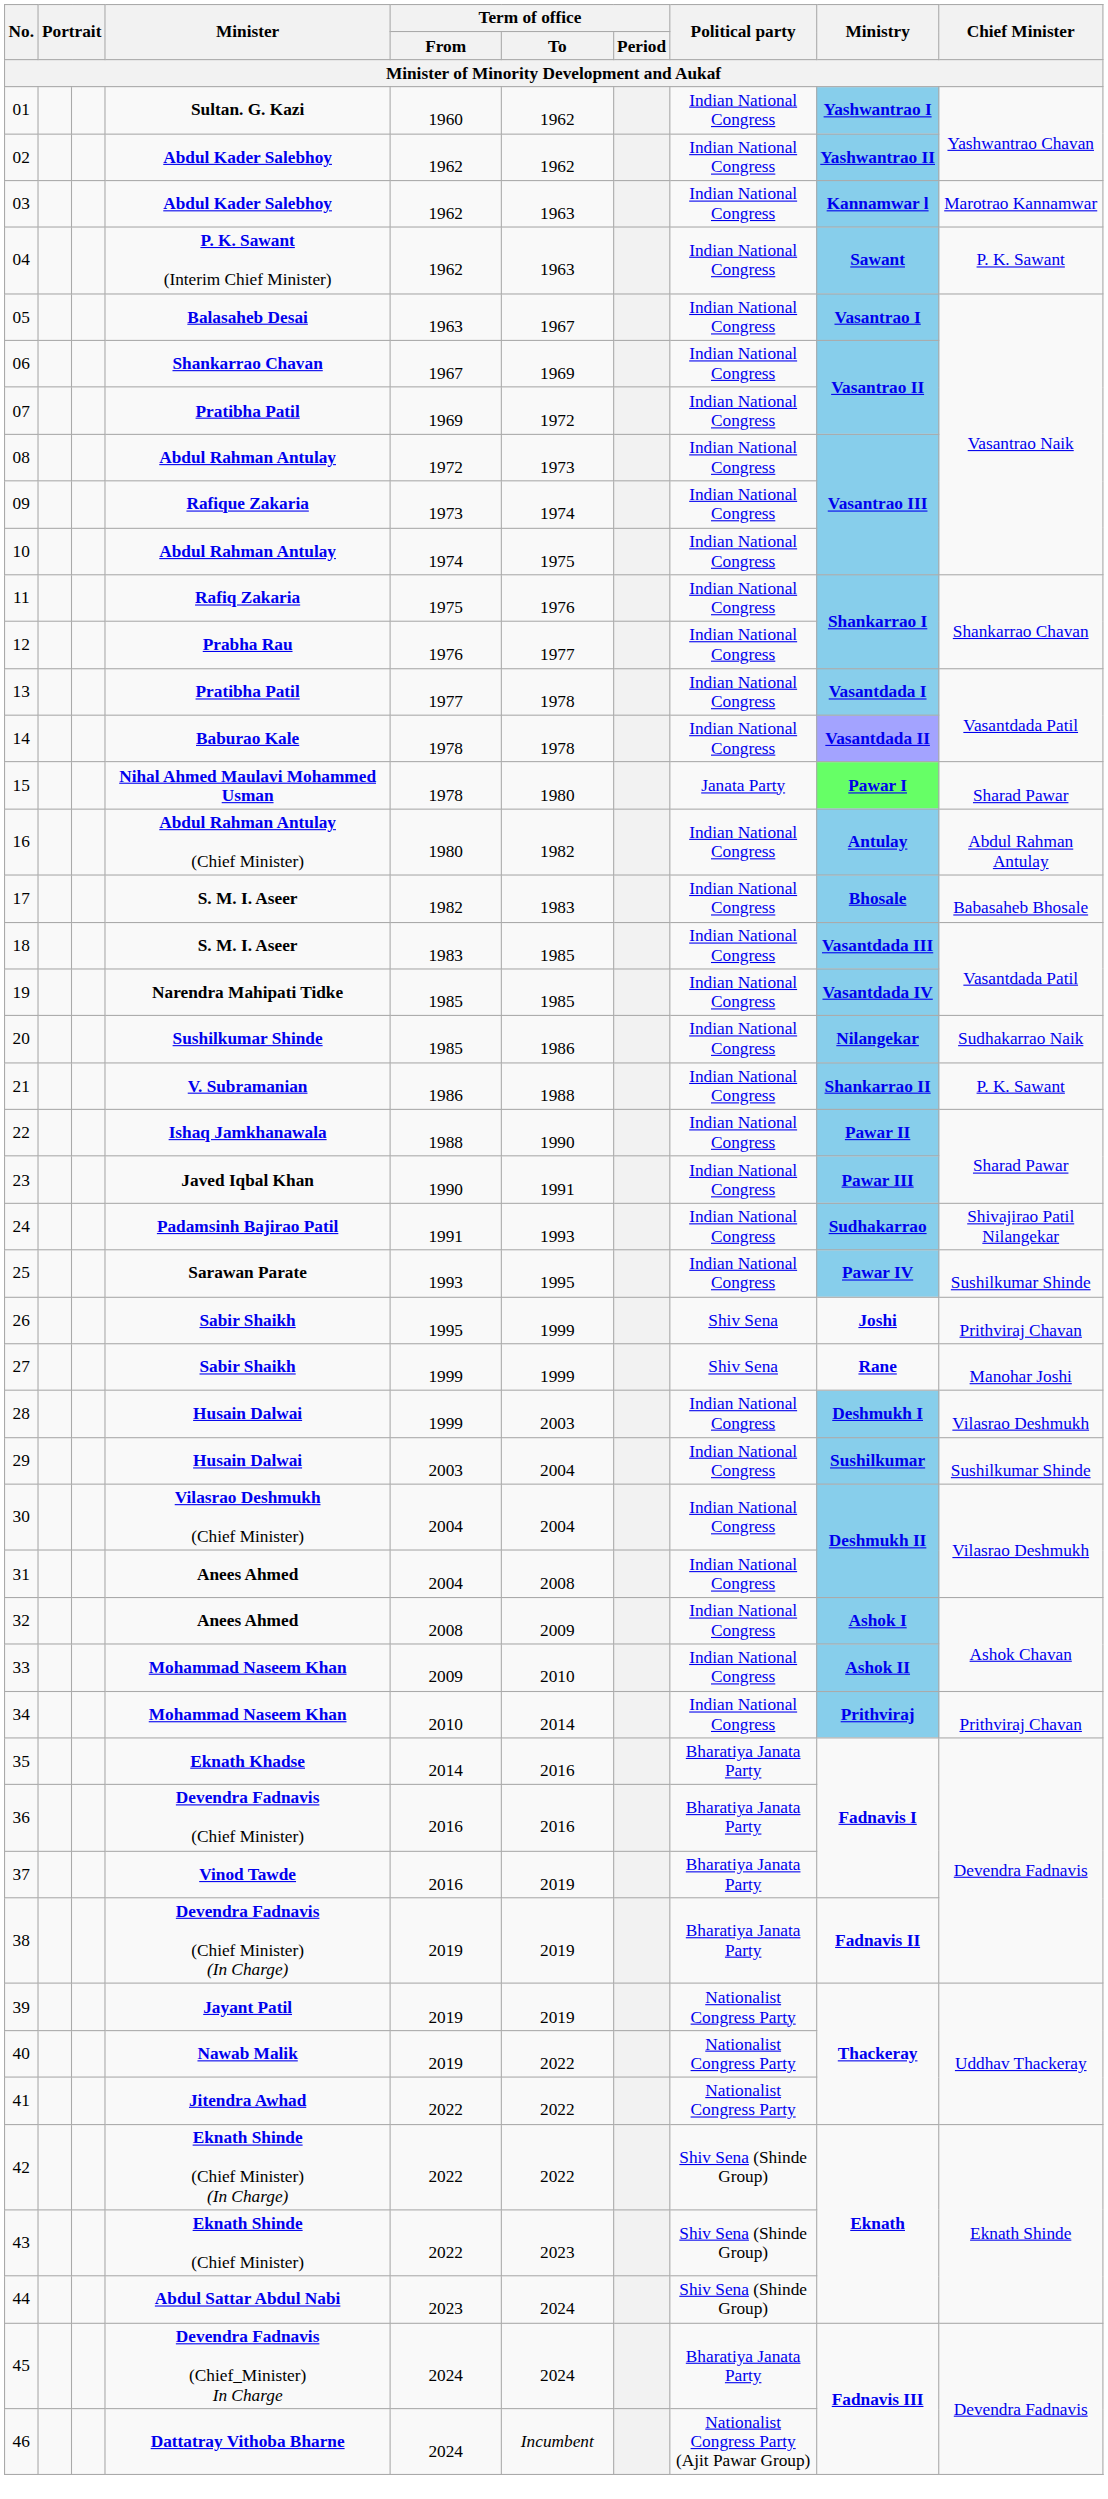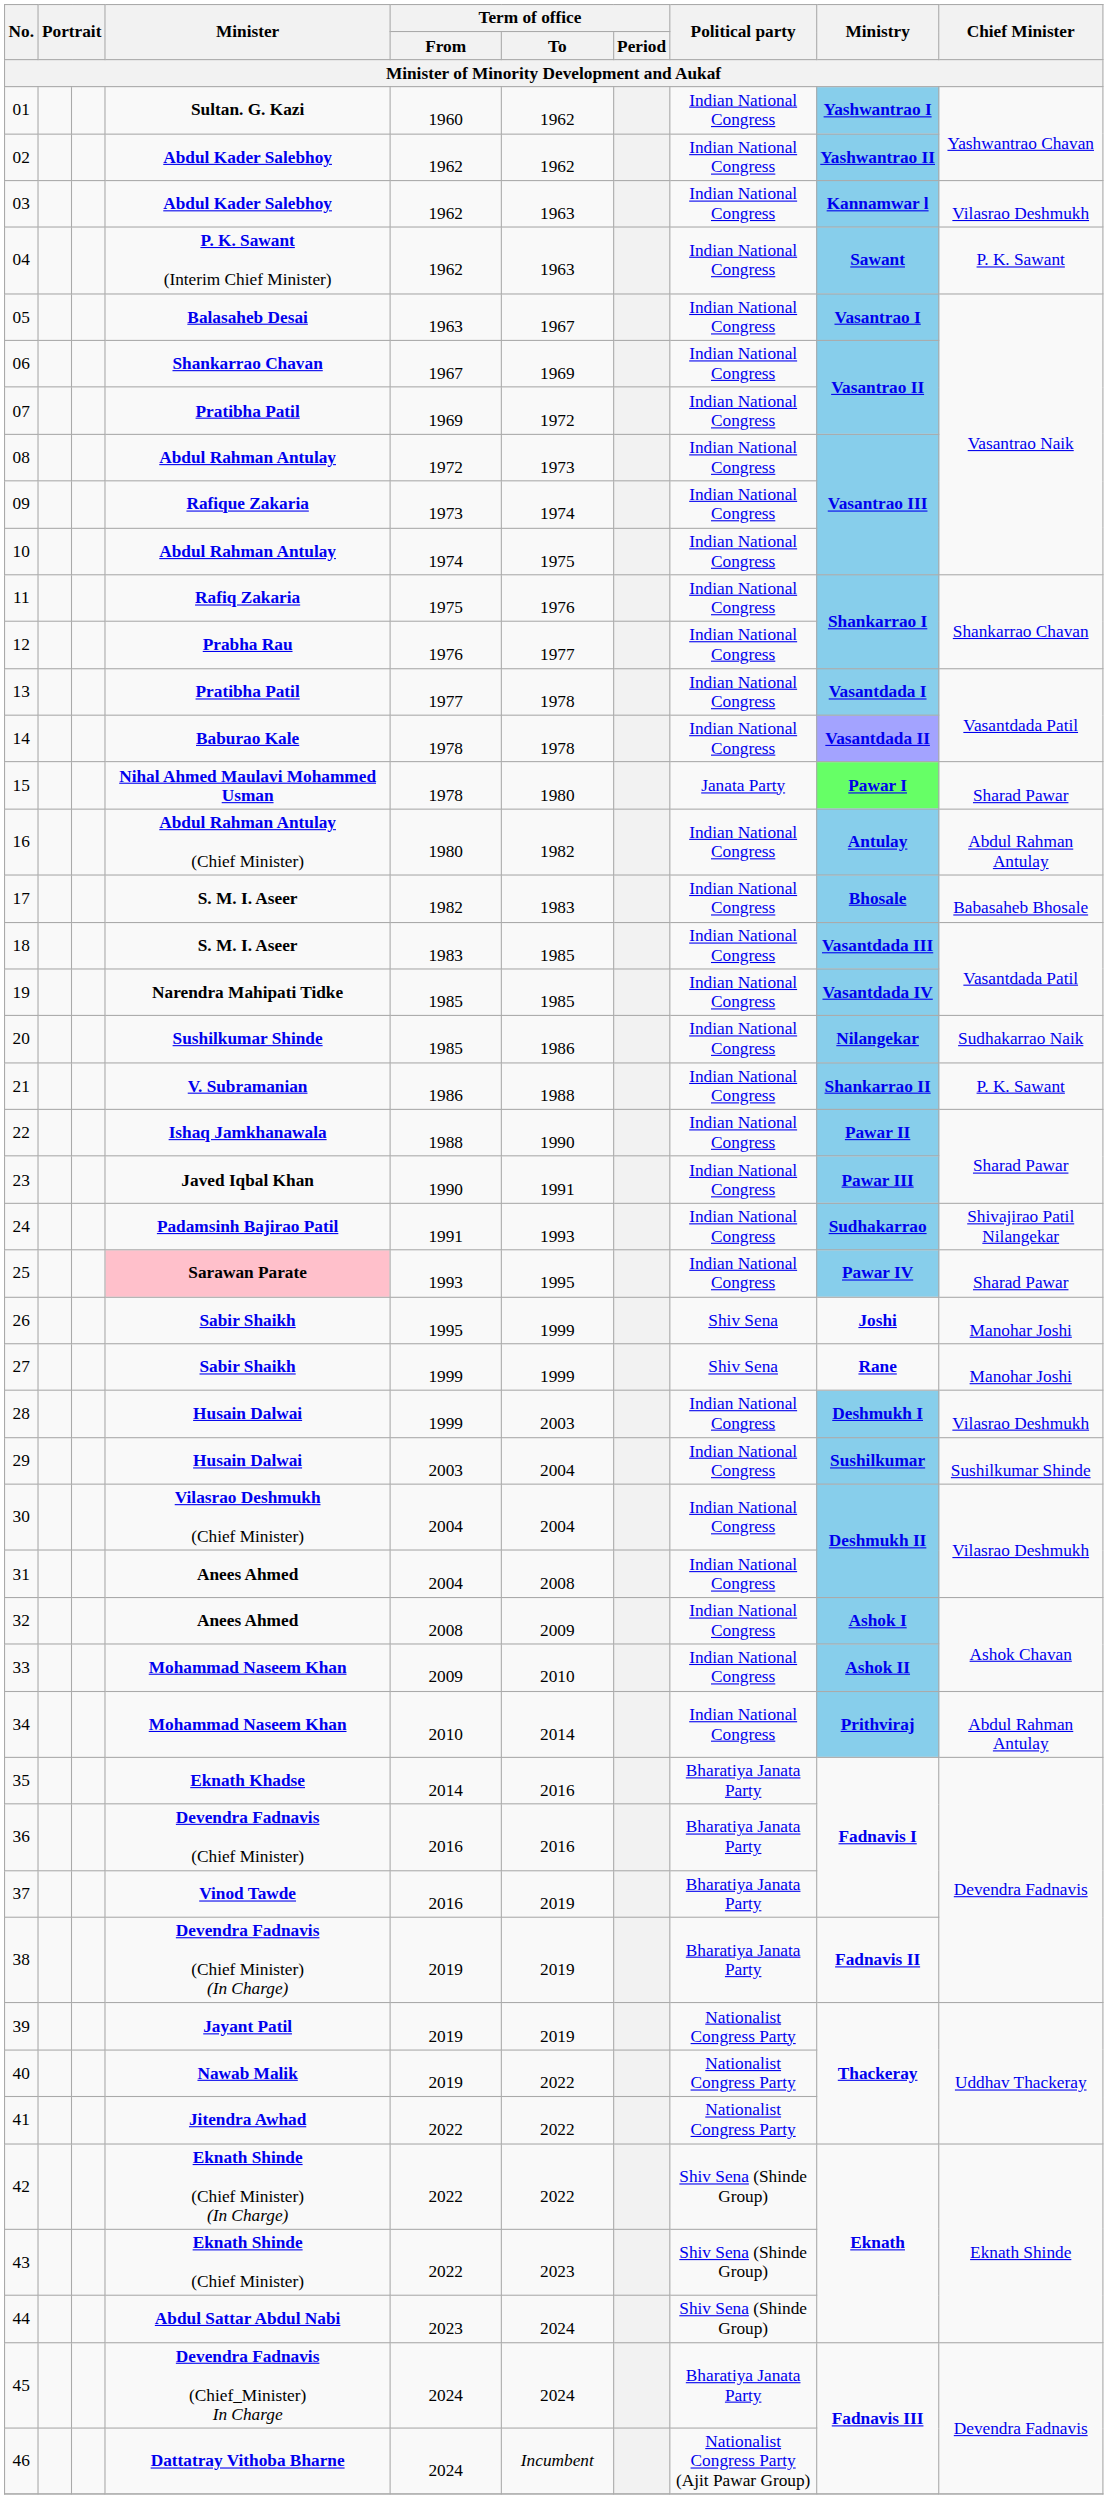(1021, 203) Marotrao Kannamwar -> (1021, 213) Vilasrao Deshmukh
(248, 1273) no background -> (248, 1273) pink background
(1021, 1283) Sushilkumar Shinde -> (1021, 1283) Sharad Pawar
(1021, 1329) Prithviraj Chavan -> (1021, 1329) Manohar Joshi
(1021, 1724) Prithviraj Chavan -> (1021, 1733) Abdul Rahman Antulay
